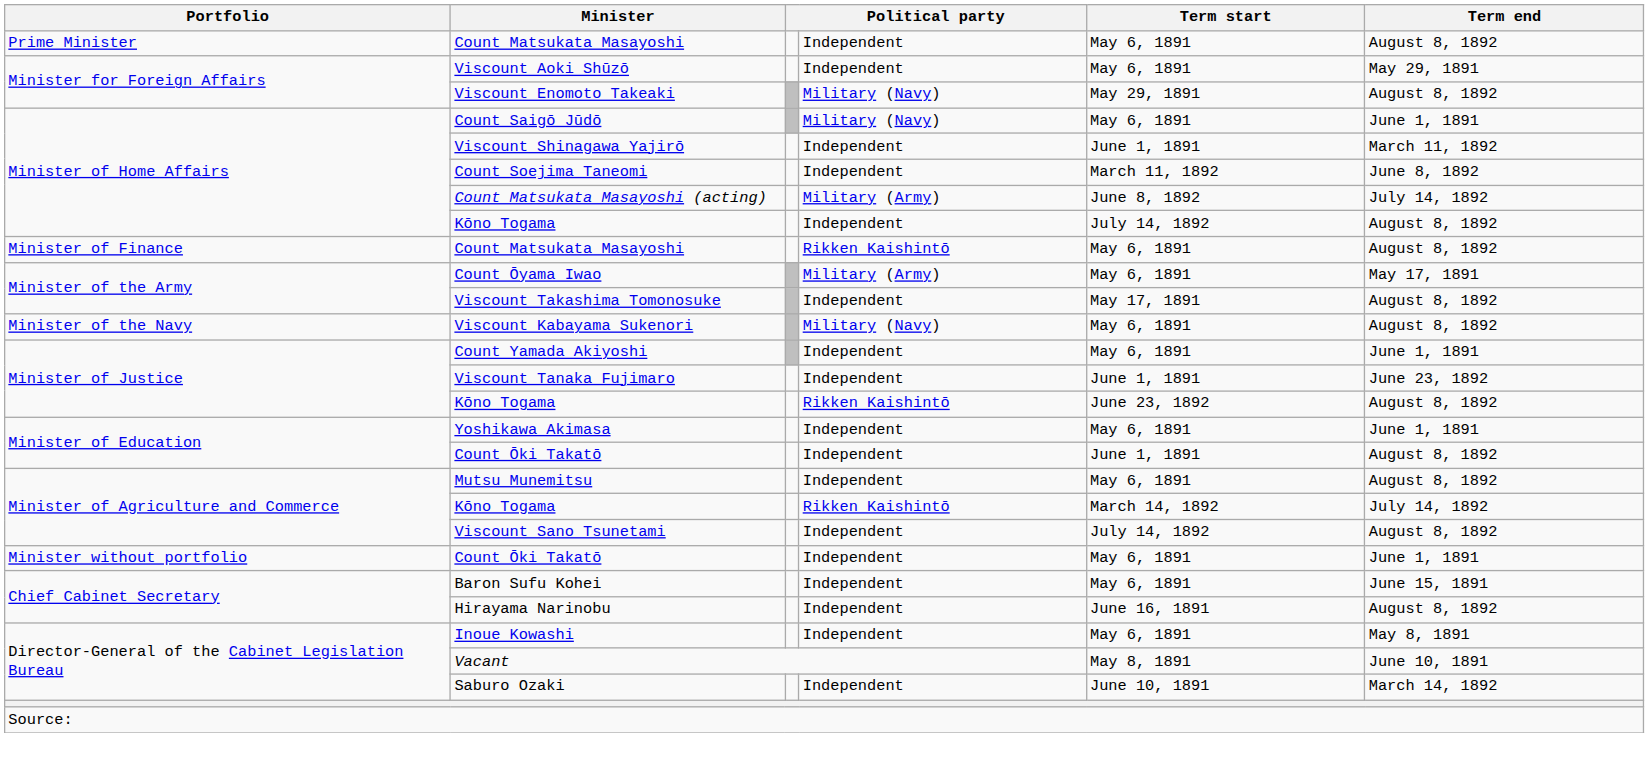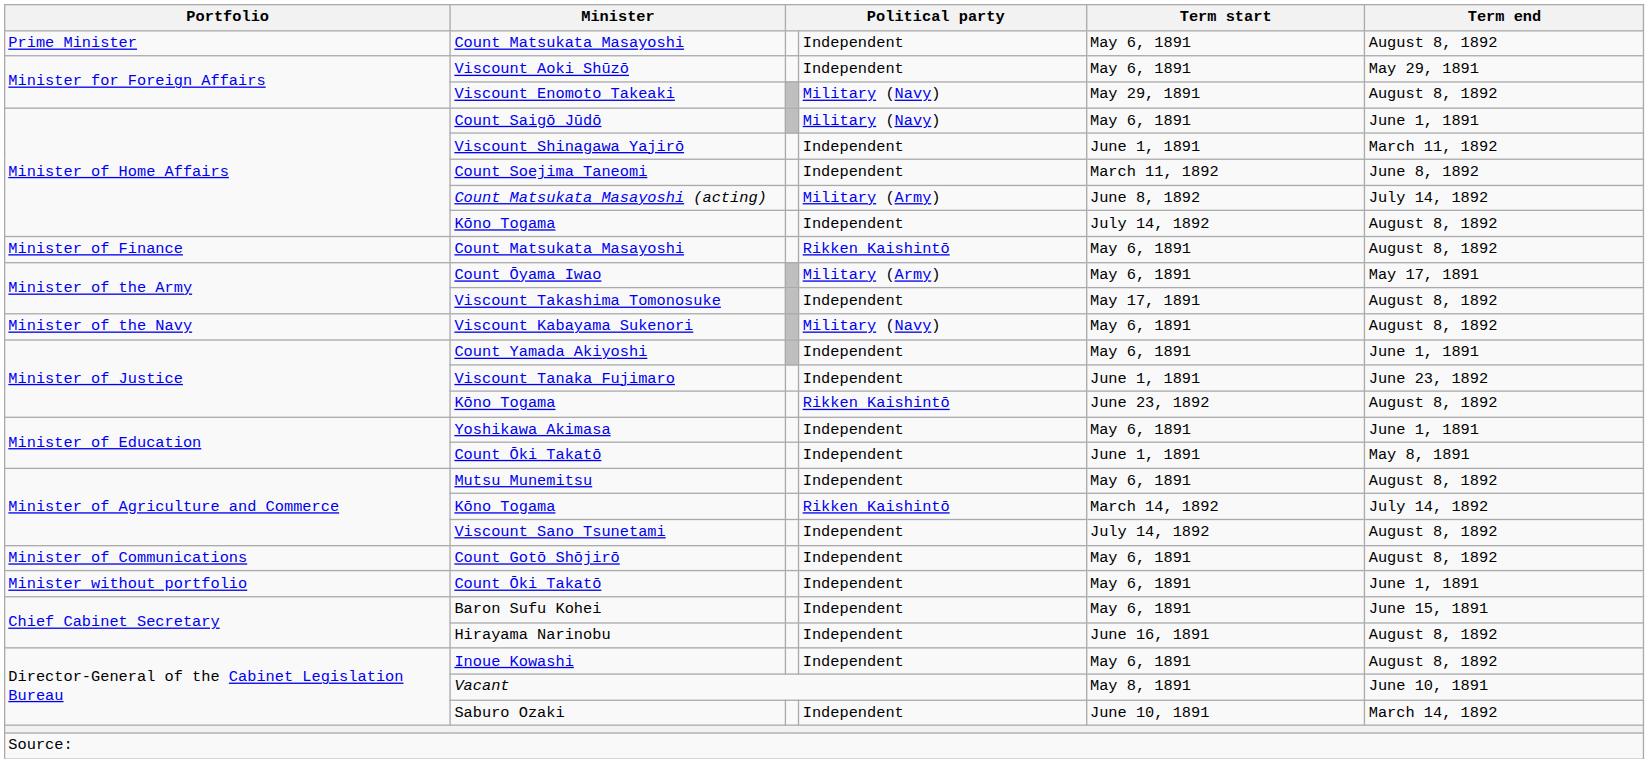(1433, 455) August 8, 1892 -> (1419, 455) May 8, 1891
+ row: (128, 558)
(1419, 635) May 8, 1891 -> (1433, 661) August 8, 1892
